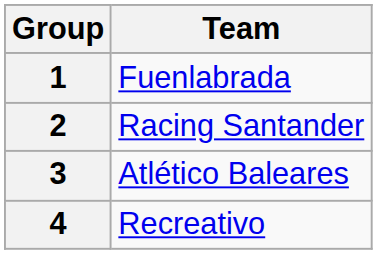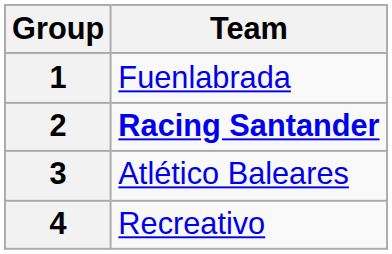(241, 126) normal -> (249, 126) bold
